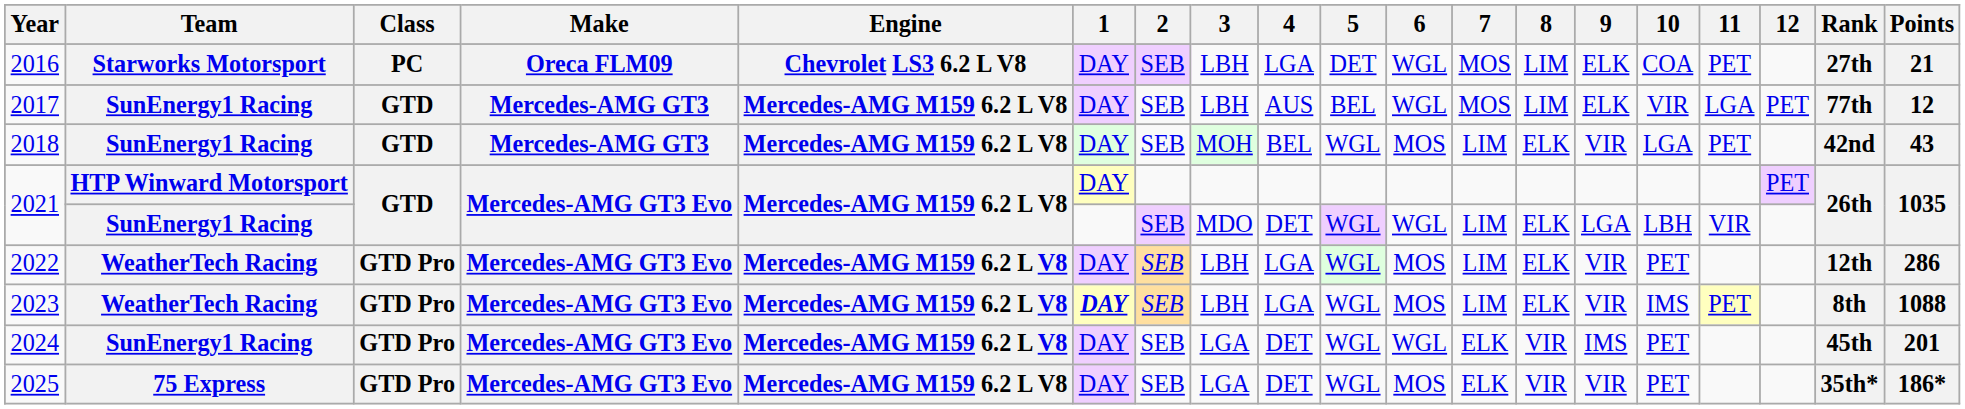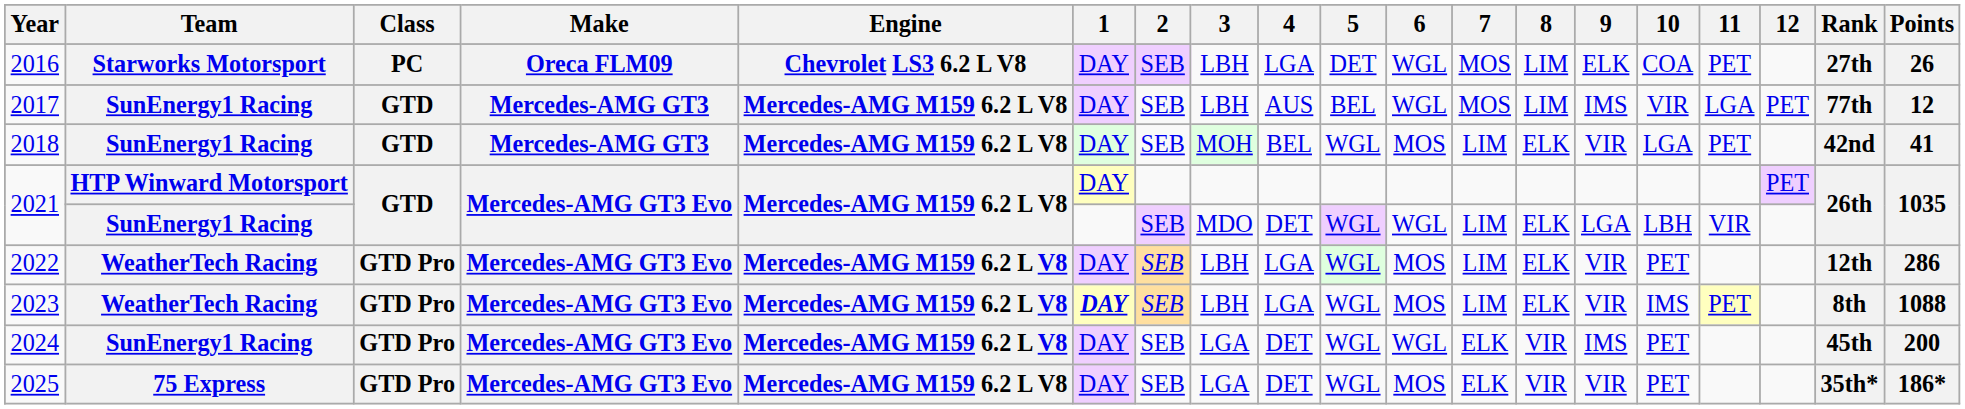(1922, 64) 21 -> (1922, 64) 26
(1606, 103) ELK -> (1606, 103) IMS
(1922, 143) 43 -> (1922, 143) 41
(1922, 343) 201 -> (1922, 343) 200
